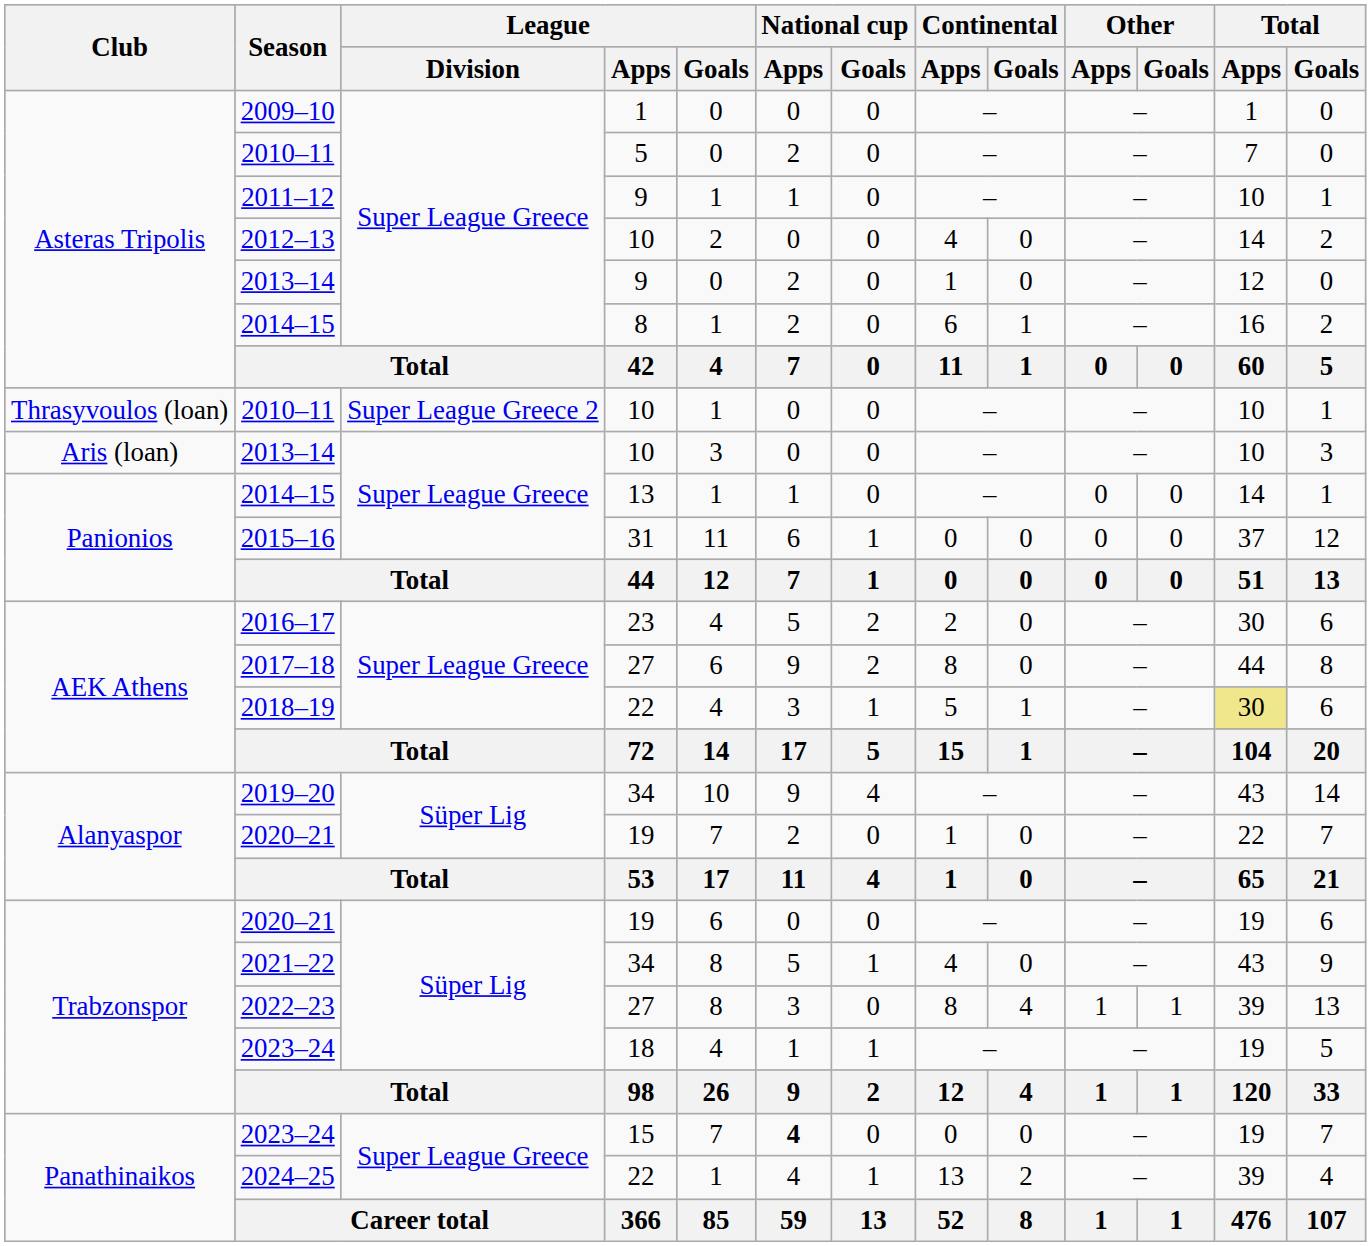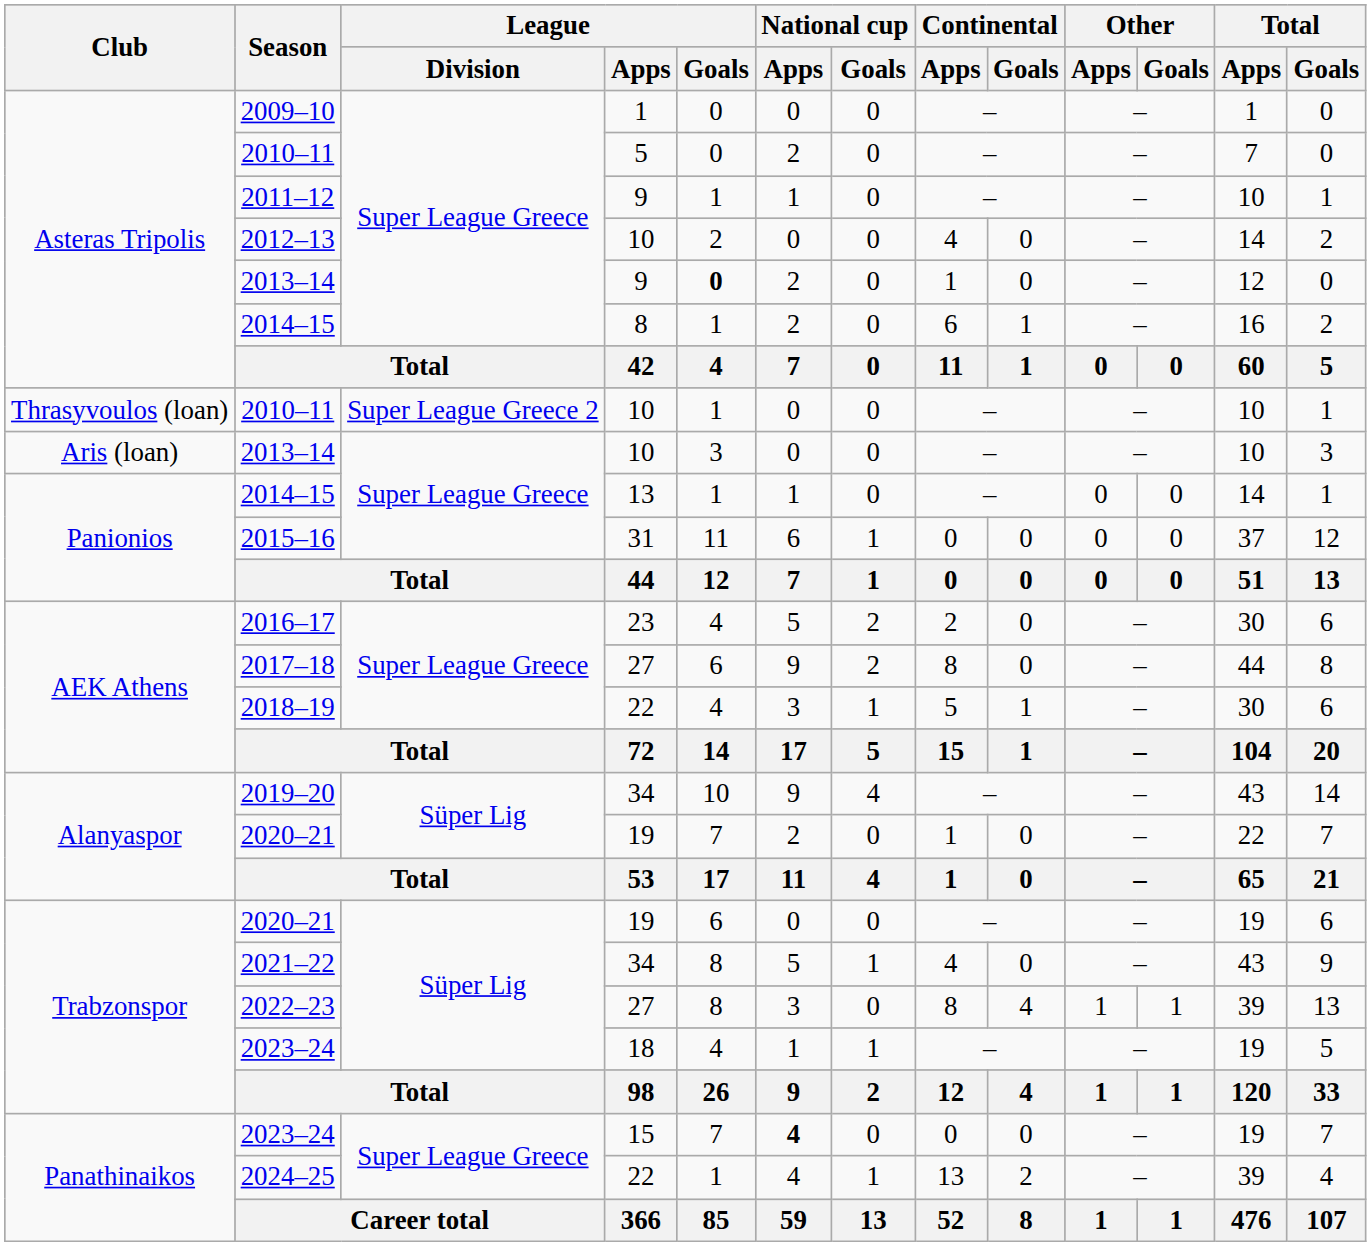(716, 281) normal -> (716, 281) bold
(1251, 707) khaki background -> (1251, 707) no background
